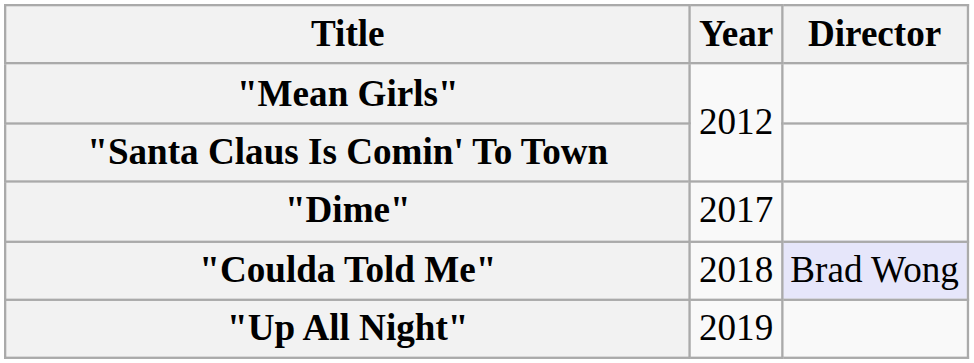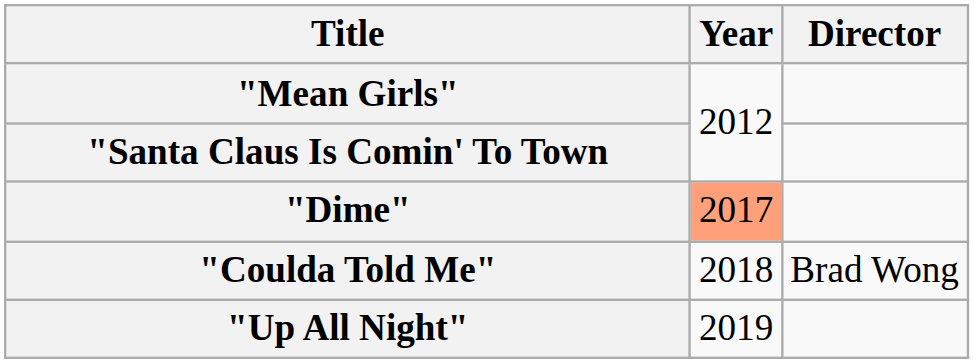(736, 210) no background -> (736, 210) lightsalmon background
(875, 269) lavender background -> (875, 269) no background
